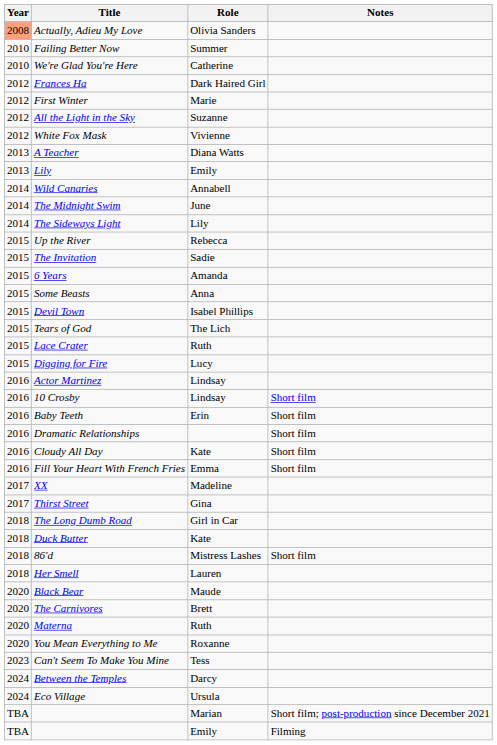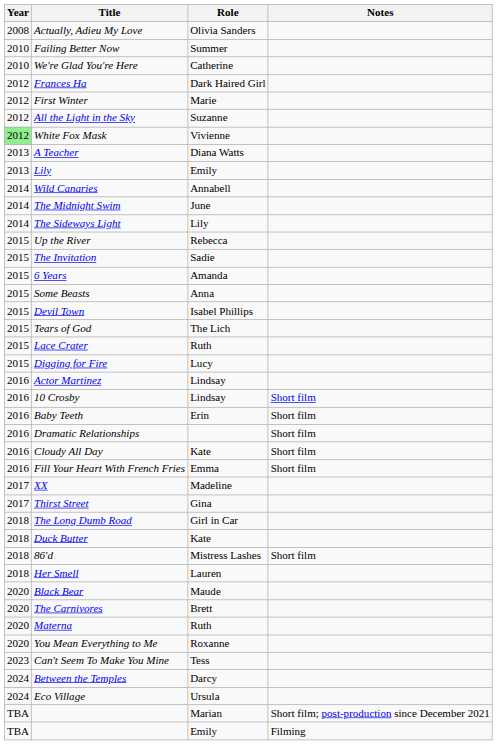(18, 30) lightsalmon background -> (18, 30) no background
(18, 135) no background -> (18, 135) lightgreen background
